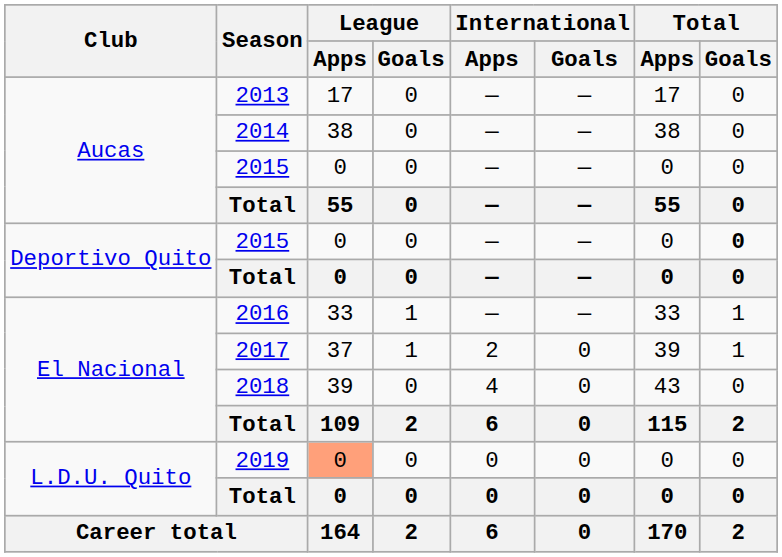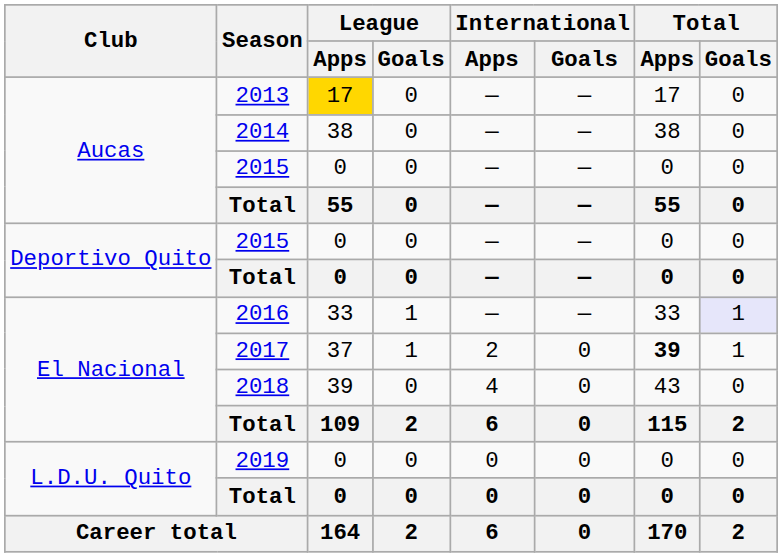(340, 96) no background -> (340, 96) gold background
(738, 242) bold -> (738, 242) normal
(738, 315) no background -> (738, 315) lavender background
(667, 351) normal -> (667, 351) bold
(340, 460) lightsalmon background -> (340, 460) no background
